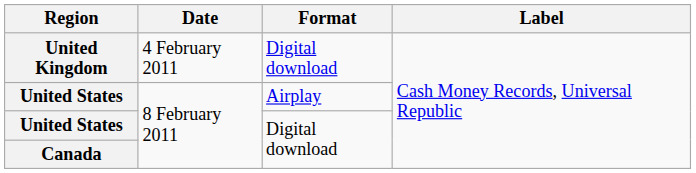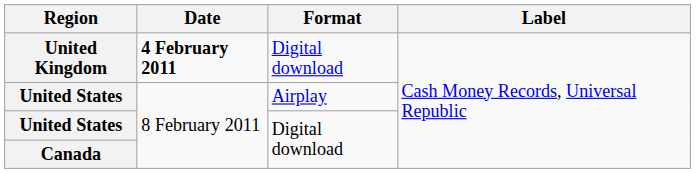(182, 57) normal -> (185, 57) bold
